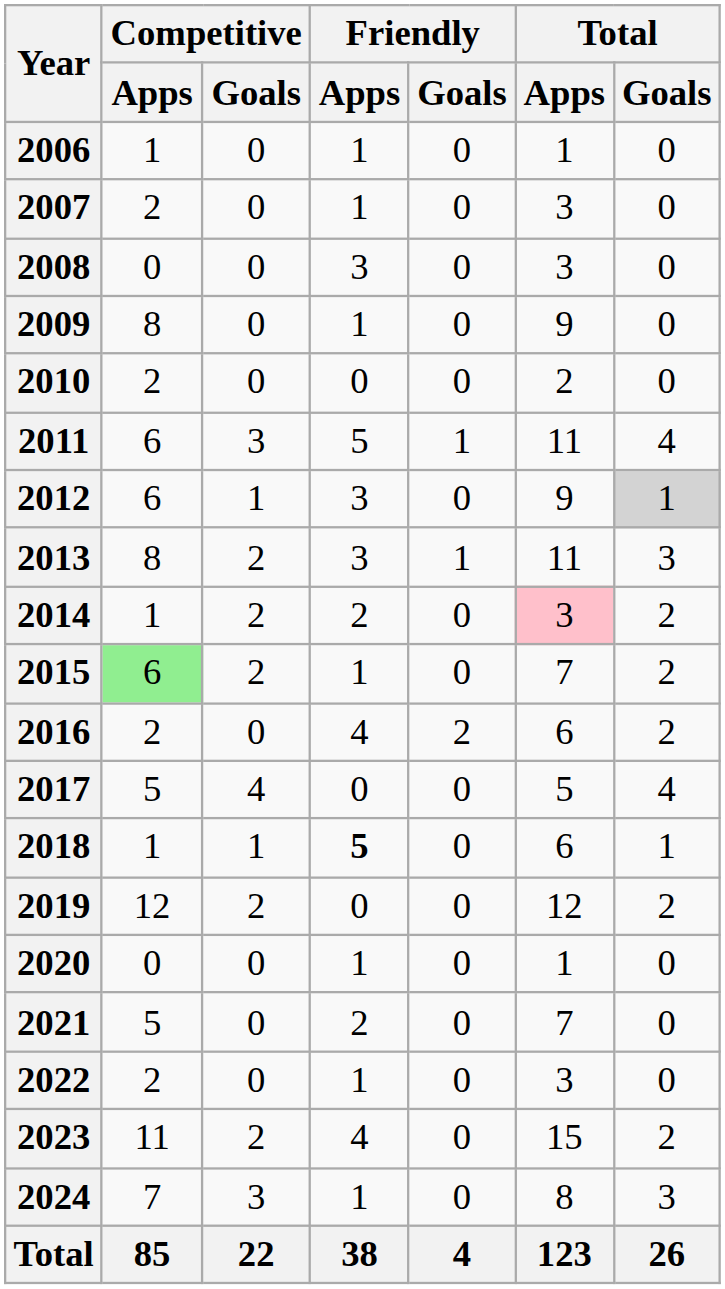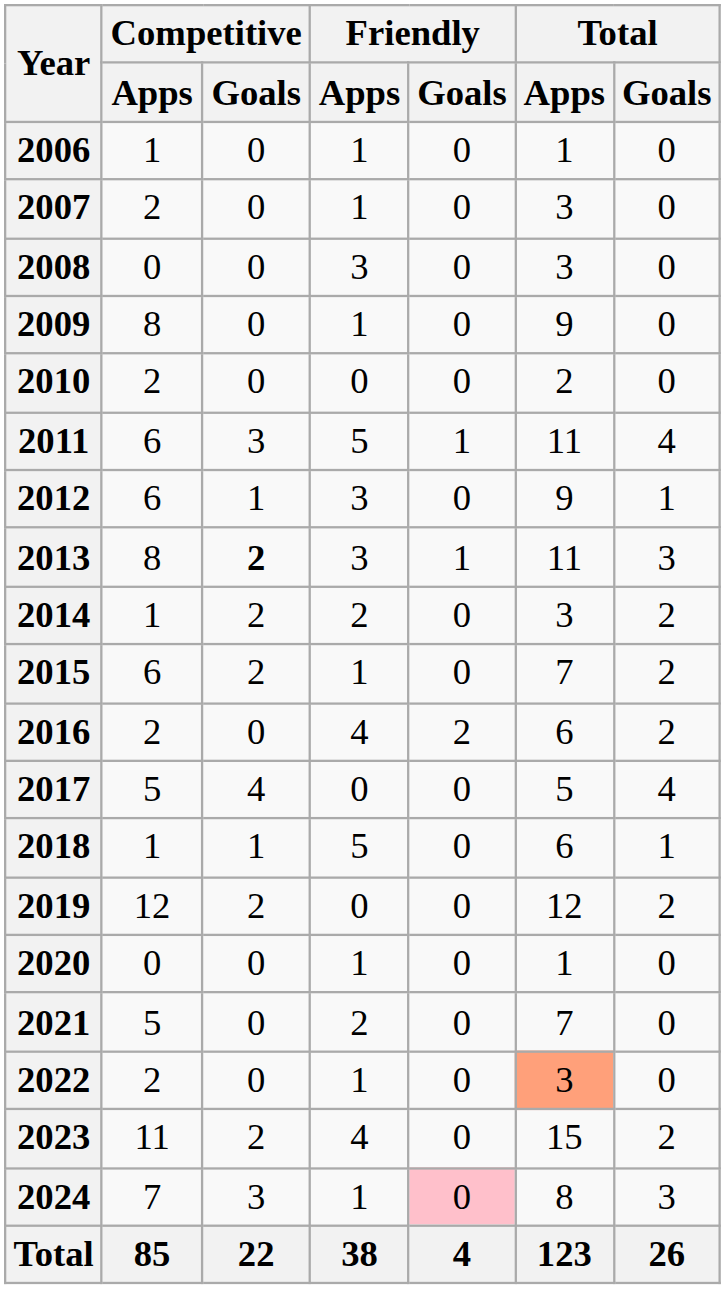(667, 498) lightgrey background -> (667, 498) no background
(256, 556) normal -> (256, 556) bold
(564, 614) pink background -> (564, 614) no background
(152, 672) lightgreen background -> (152, 672) no background
(359, 847) bold -> (359, 847) normal
(564, 1079) no background -> (564, 1079) lightsalmon background
(462, 1195) no background -> (462, 1195) pink background
